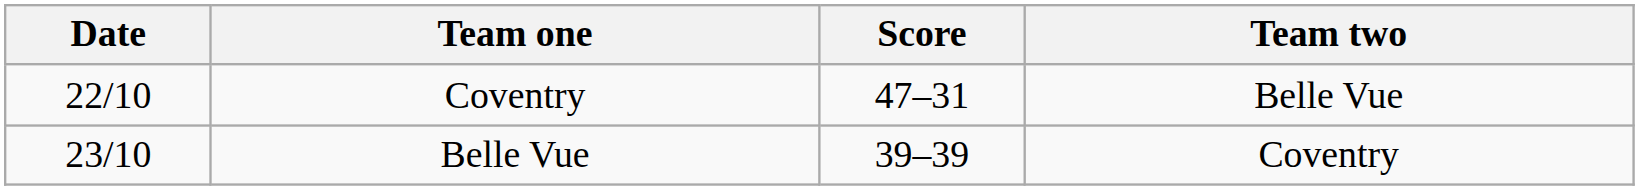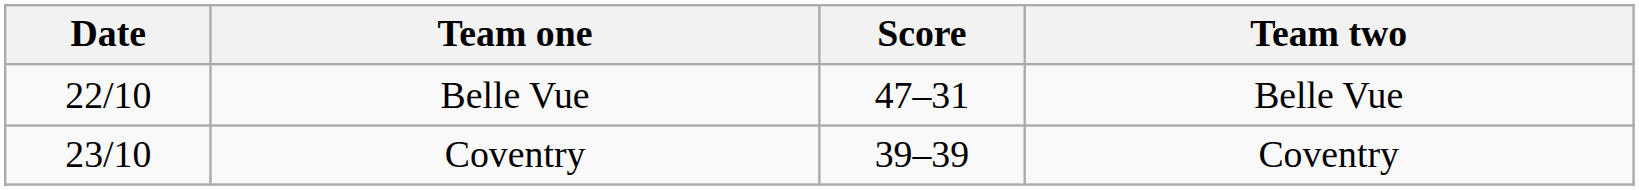(515, 94) Coventry -> (515, 94) Belle Vue
(515, 154) Belle Vue -> (515, 154) Coventry
